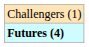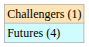(36, 33) bold -> (34, 33) normal
